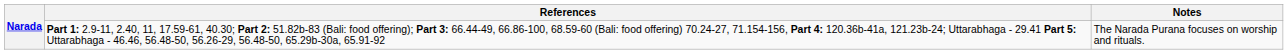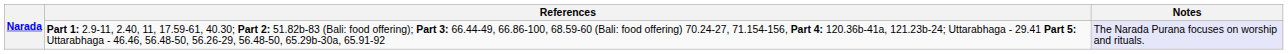(1185, 35) no background -> (1185, 35) lavender background
